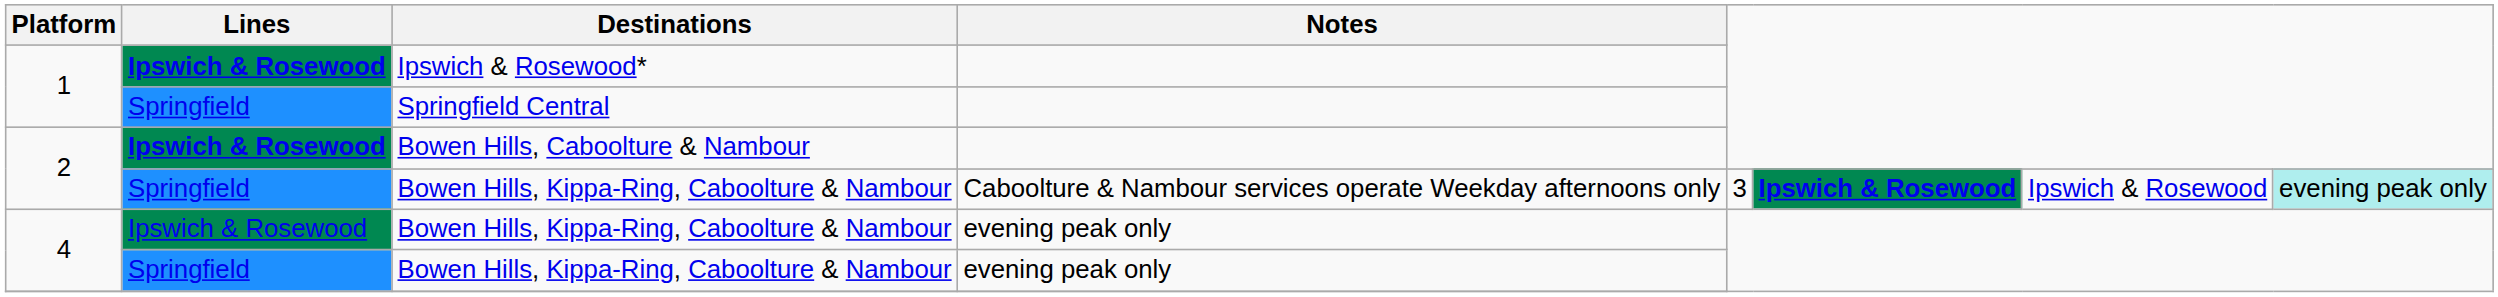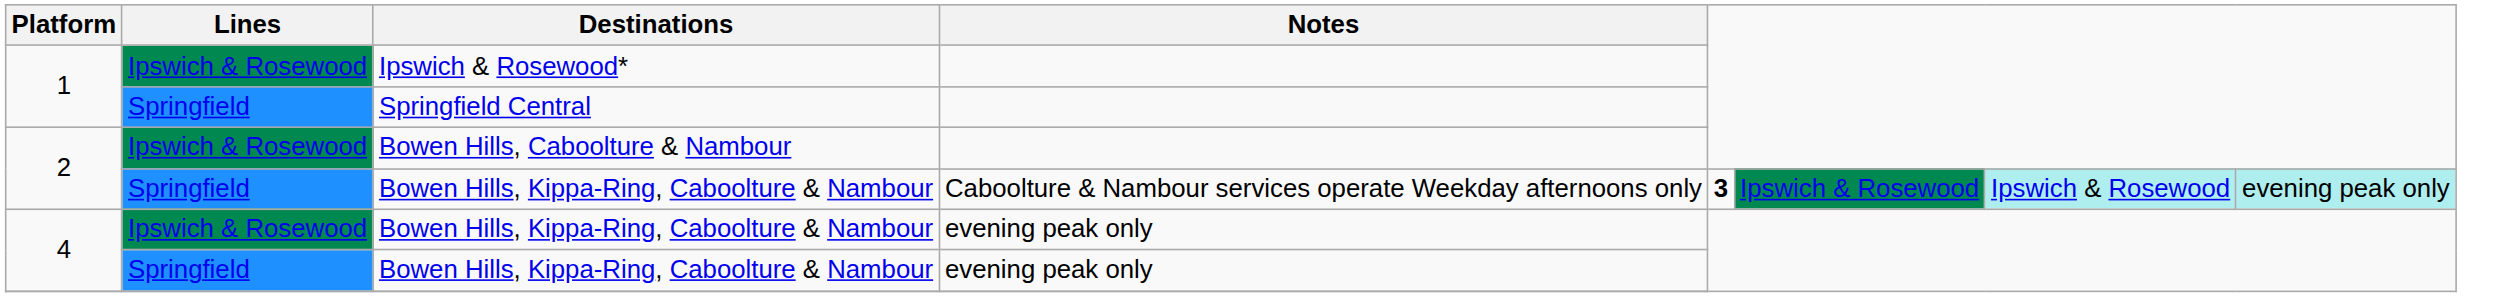(257, 65) bold -> (248, 65) normal
(257, 147) bold -> (248, 147) normal
(1740, 188) normal -> (1721, 188) bold
(1887, 188) bold -> (1860, 188) normal
(2148, 188) no background -> (2111, 188) paleturquoise background
